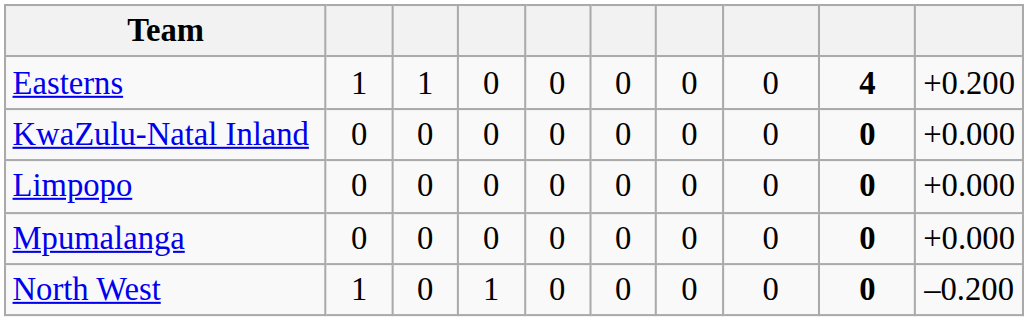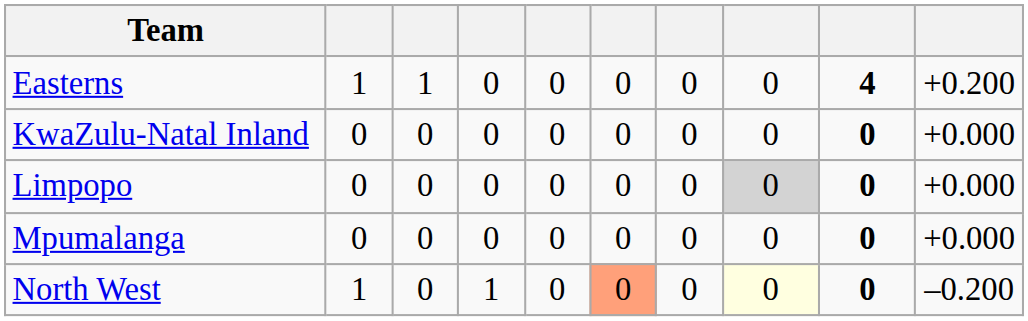(771, 185) no background -> (771, 185) lightgrey background
(623, 289) no background -> (623, 289) lightsalmon background
(771, 289) no background -> (771, 289) lightyellow background
